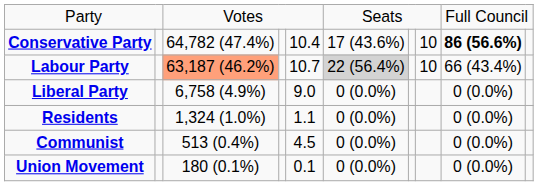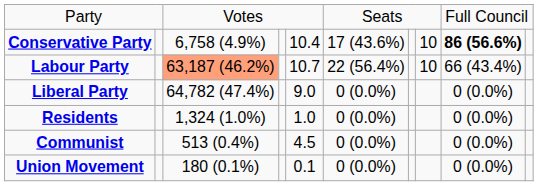(220, 42) 64,782 (47.4%) -> (220, 42) 6,758 (4.9%)
(366, 67) lightgrey background -> (366, 67) no background
(220, 92) 6,758 (4.9%) -> (220, 92) 64,782 (47.4%)
(305, 117) 1.1 -> (305, 117) 1.0
